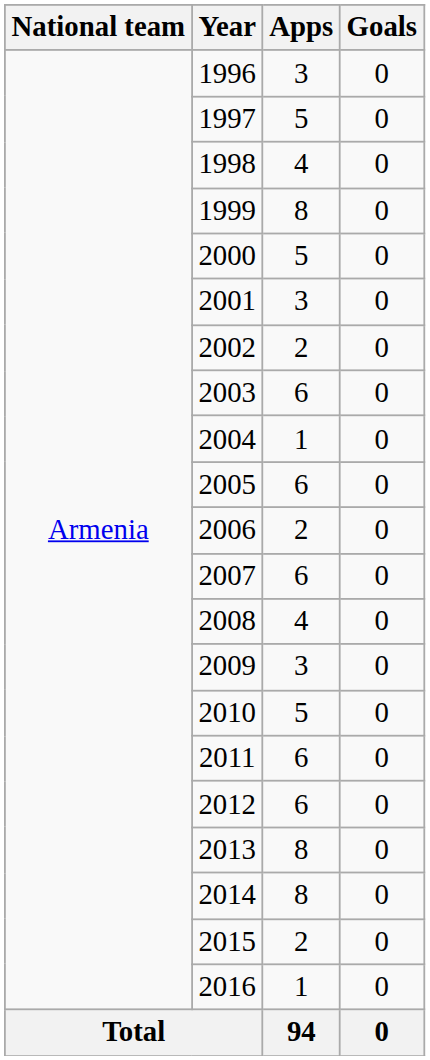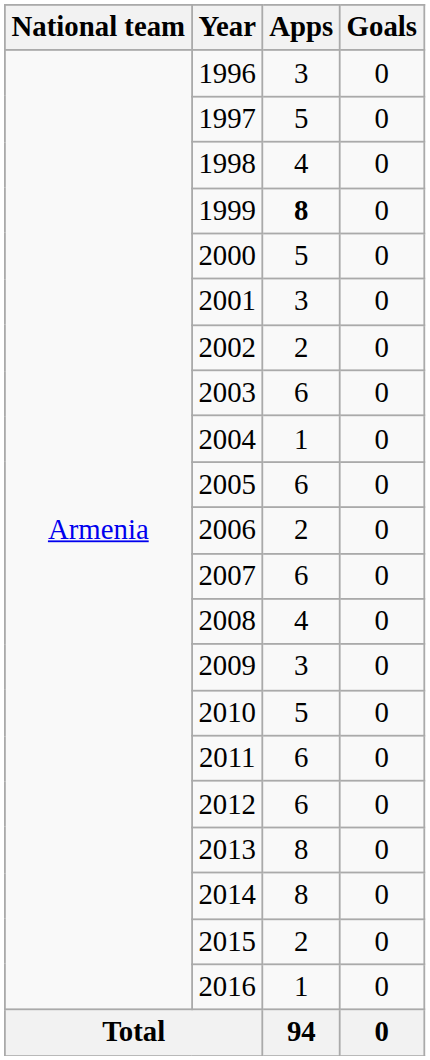(301, 210) normal -> (301, 210) bold
